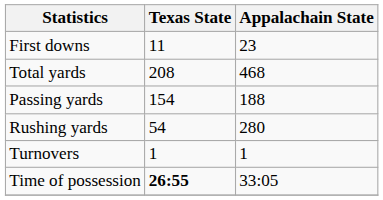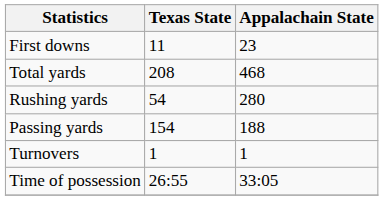rows swapped: (59, 126) <-> (56, 99)
(169, 181) bold -> (168, 181) normal
